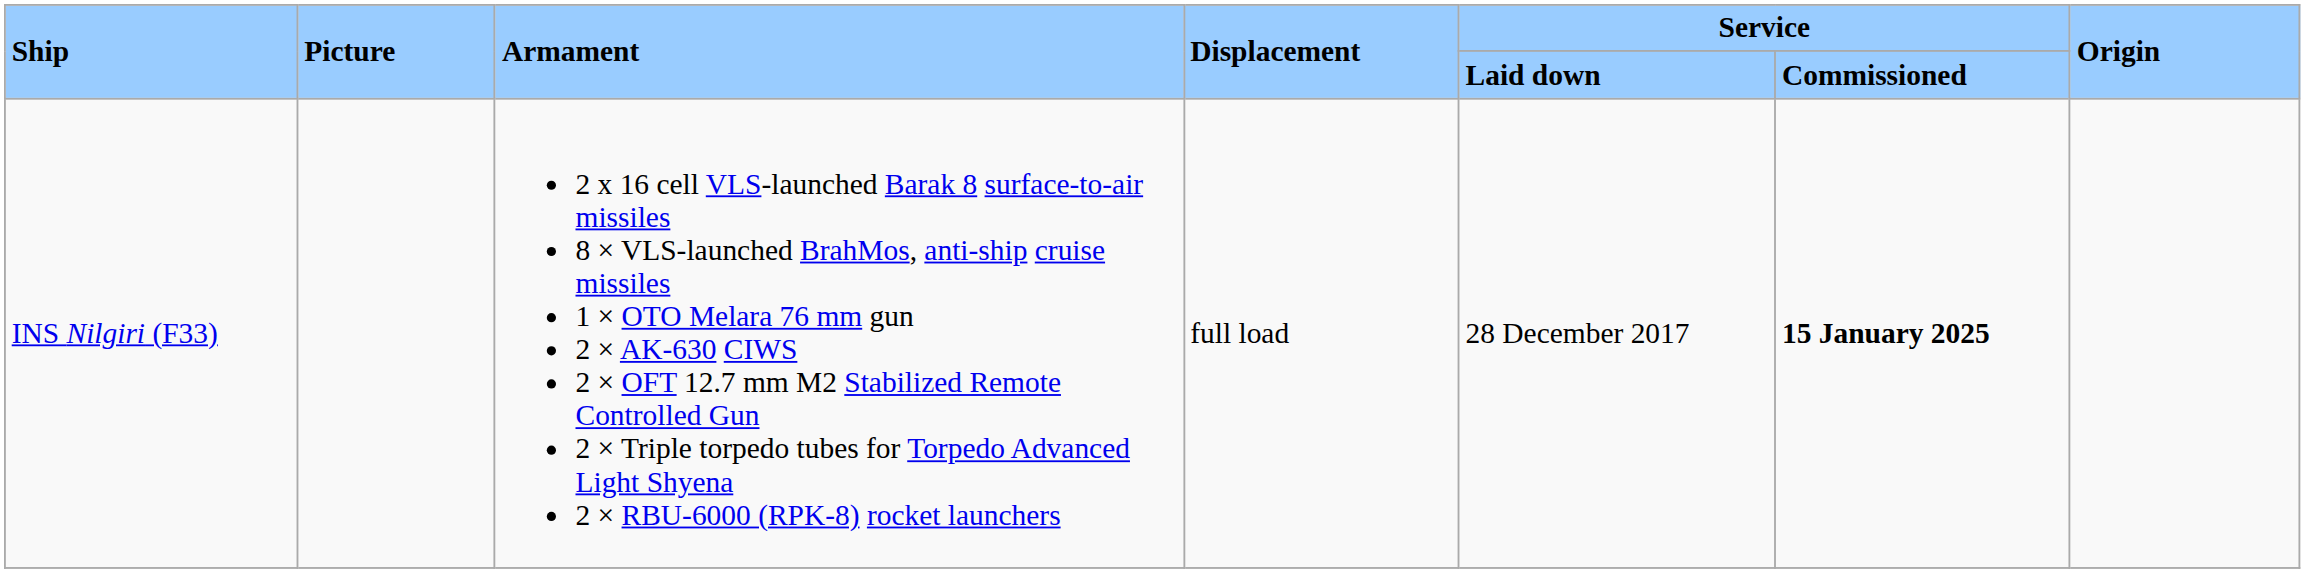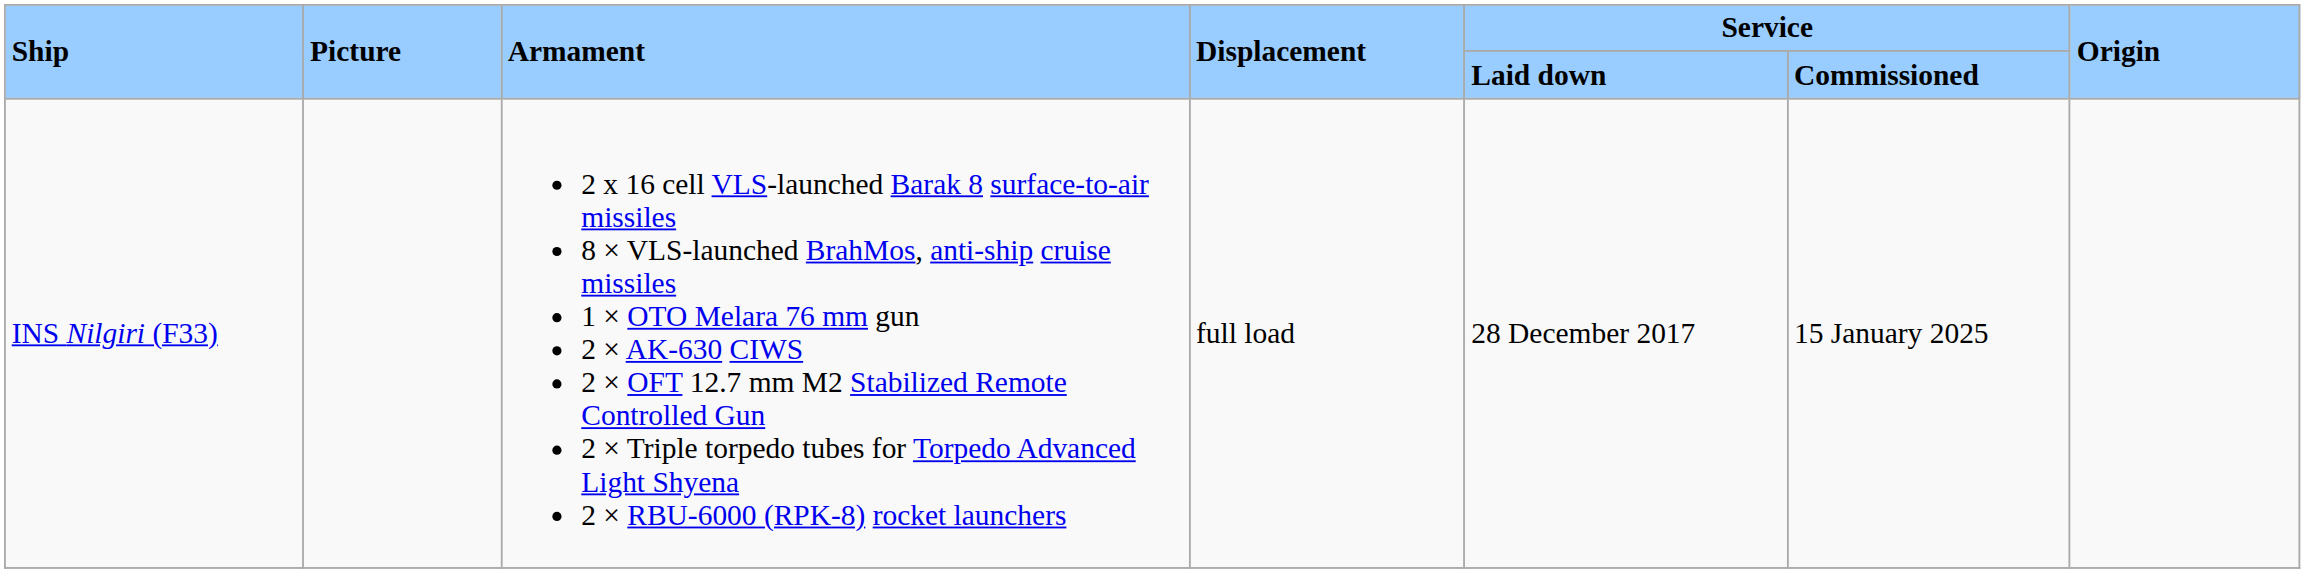(1886, 332) bold -> (1891, 332) normal
